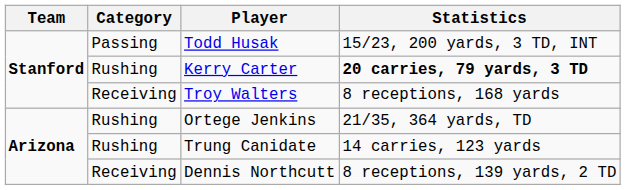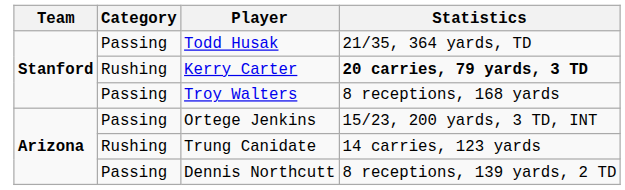(470, 44) 15/23, 200 yards, 3 TD, INT -> (437, 44) 21/35, 364 yards, TD
(134, 95) Receiving -> (134, 95) Passing
(125, 121) Rushing -> (134, 121) Passing
(437, 121) 21/35, 364 yards, TD -> (470, 121) 15/23, 200 yards, 3 TD, INT
(134, 172) Receiving -> (134, 172) Passing
